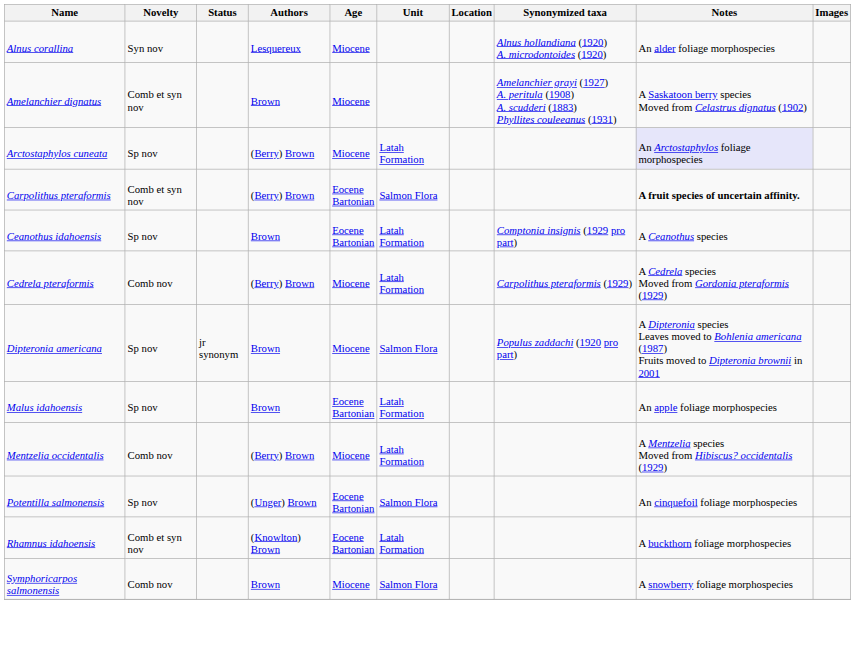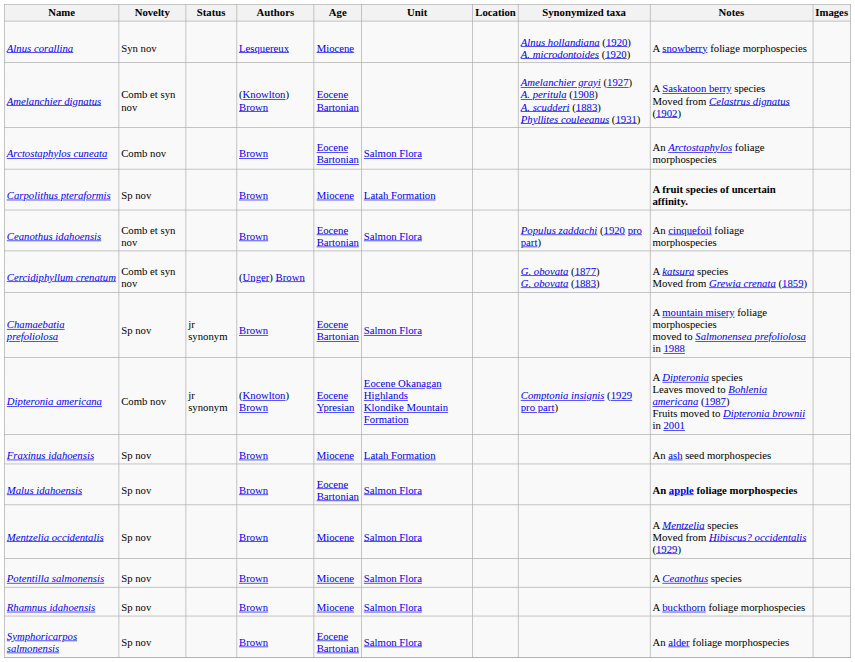(707, 48) An alder foliage morphospecies -> (730, 48) A snowberry foliage morphospecies
(265, 101) Brown -> (264, 101) (Knowlton) Brown
(351, 101) Miocene -> (338, 101) Eocene Bartonian
(143, 154) Sp nov -> (144, 154) Comb nov
(283, 154) (Berry) Brown -> (254, 154) Brown
(351, 154) Miocene -> (338, 154) Eocene Bartonian
(402, 154) Latah Formation -> (393, 154) Salmon Flora
(694, 154) lavender background -> (709, 154) no background
(155, 195) Comb et syn nov -> (136, 195) Sp nov
(283, 195) (Berry) Brown -> (254, 195) Brown
(353, 195) Eocene Bartonian -> (335, 195) Miocene
(408, 195) Salmon Flora -> (400, 195) Latah Formation
(143, 236) Sp nov -> (148, 236) Comb et syn nov
(402, 236) Latah Formation -> (393, 236) Salmon Flora
(561, 236) Comptonia insignis (1929 pro part) -> (581, 236) Populus zaddachi (1920 pro part)
(683, 236) A Ceanothus species -> (698, 236) An cinquefoil foliage morphospecies
- row: (50, 283)
+ row: (61, 277)
+ row: (36, 330)
(143, 349) Sp nov -> (144, 402) Comb nov
(265, 349) Brown -> (264, 402) (Knowlton) Brown
(351, 349) Miocene -> (335, 402) Eocene Ypresian
(408, 349) Salmon Flora -> (406, 402) Eocene Okanagan Highlands Klondike Mountain Formation
(557, 349) Populus zaddachi (1920 pro part) -> (576, 402) Comptonia insignis (1929 pro part)
+ row: (50, 455)
(402, 408) Latah Formation -> (393, 490) Salmon Flora
(708, 408) normal -> (725, 490) bold
(150, 455) Comb nov -> (136, 537) Sp nov
(283, 455) (Berry) Brown -> (254, 537) Brown
(402, 455) Latah Formation -> (393, 537) Salmon Flora
(284, 502) (Unger) Brown -> (254, 578) Brown
(353, 502) Eocene Bartonian -> (335, 578) Miocene
(718, 502) An cinquefoil foliage morphospecies -> (697, 578) A Ceanothus species
(155, 543) Comb et syn nov -> (136, 607) Sp nov
(276, 543) (Knowlton) Brown -> (254, 607) Brown
(353, 543) Eocene Bartonian -> (335, 607) Miocene
(402, 543) Latah Formation -> (393, 607) Salmon Flora
(150, 584) Comb nov -> (136, 642) Sp nov
(351, 584) Miocene -> (338, 642) Eocene Bartonian
(716, 584) A snowberry foliage morphospecies -> (721, 642) An alder foliage morphospecies
